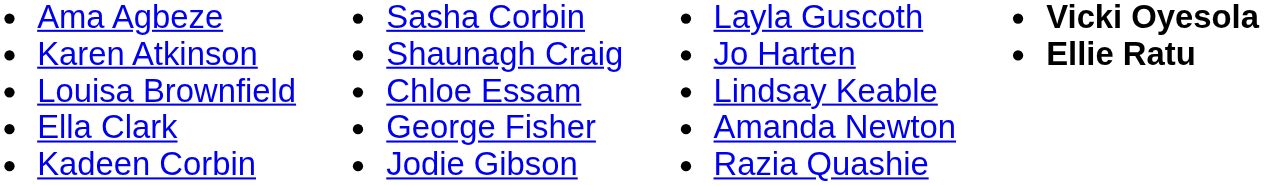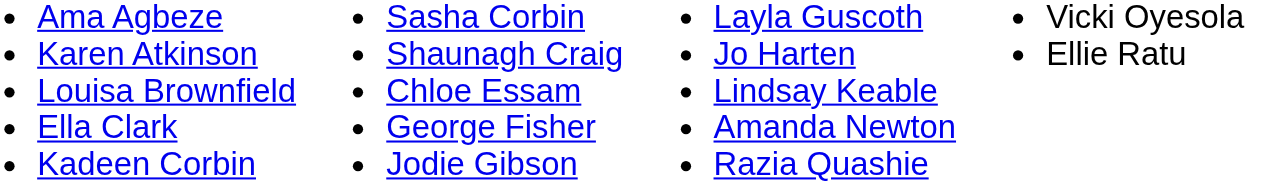(1112, 36) bold -> (1104, 36) normal
